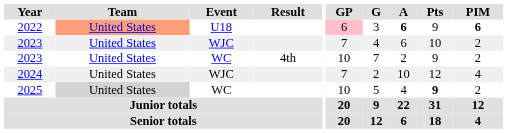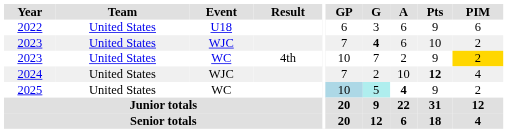(123, 27) lightsalmon background -> (123, 27) no background
(344, 27) pink background -> (344, 27) no background
(404, 27) bold -> (404, 27) normal
(478, 27) bold -> (478, 27) normal
(376, 43) normal -> (376, 43) bold
(478, 58) no background -> (478, 58) gold background
(435, 74) normal -> (435, 74) bold
(123, 89) lightgrey background -> (123, 89) no background
(344, 89) no background -> (344, 89) lightblue background
(376, 89) no background -> (376, 89) paleturquoise background
(404, 89) normal -> (404, 89) bold
(435, 89) bold -> (435, 89) normal
